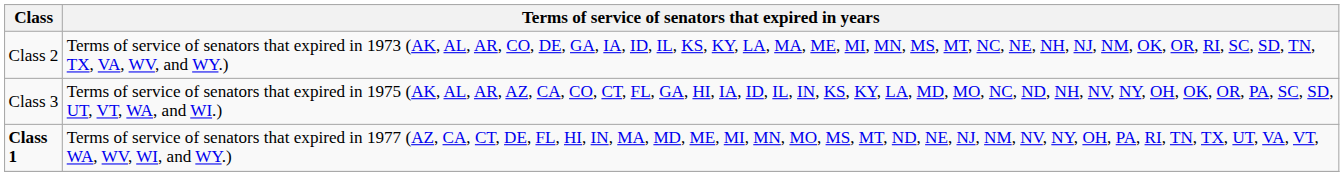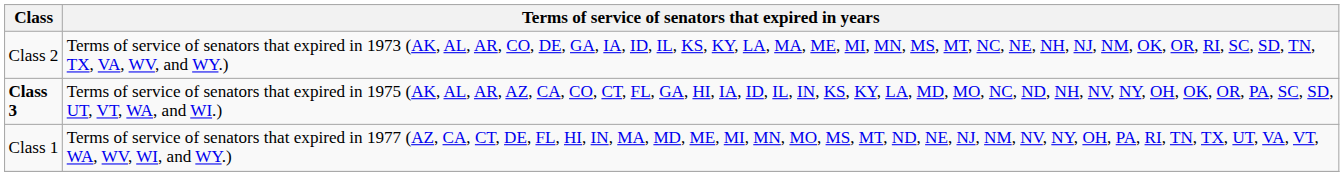(33, 101) normal -> (28, 101) bold
(28, 147) bold -> (33, 147) normal
